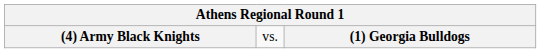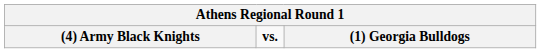(270, 36) normal -> (270, 36) bold
